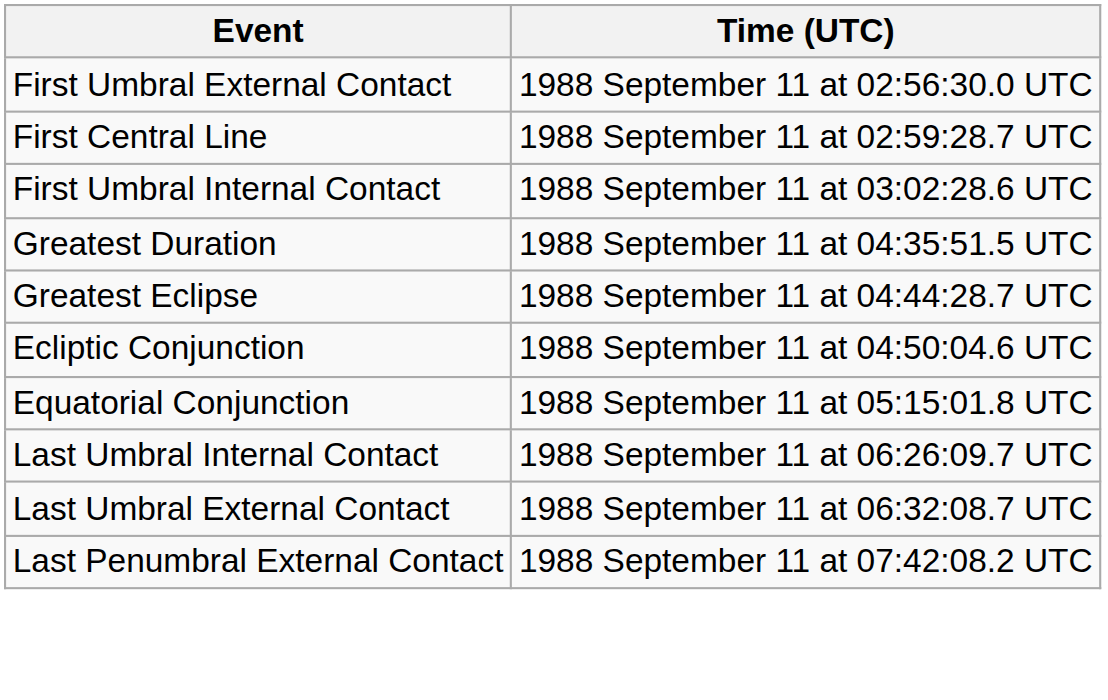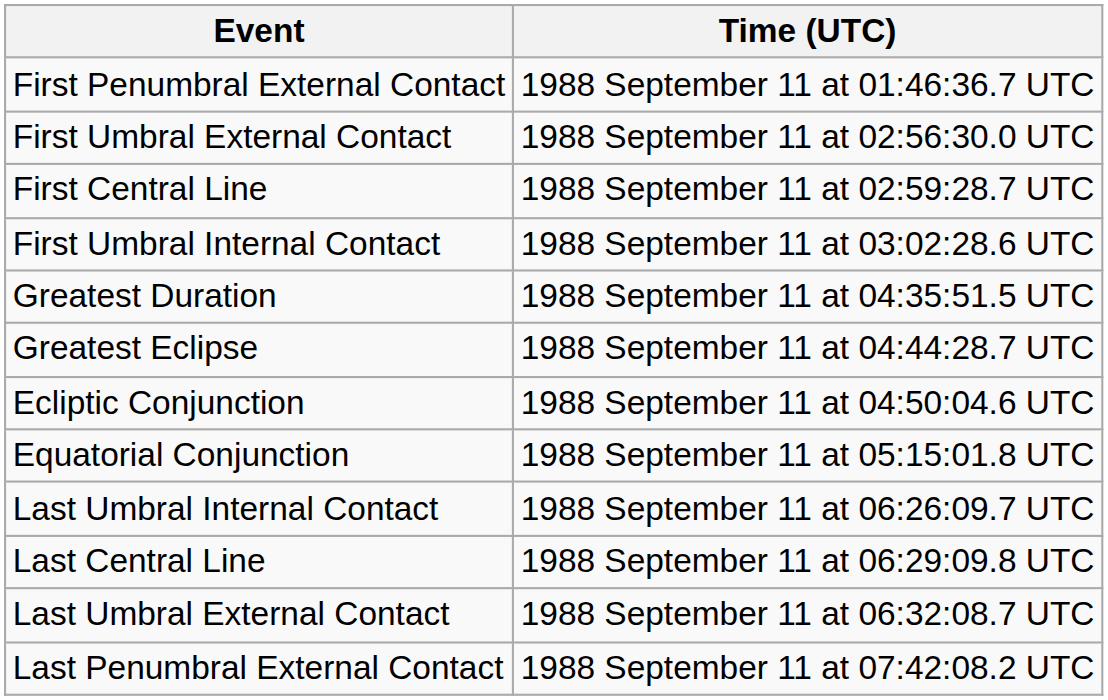+ row: (259, 84)
+ row: (139, 561)
